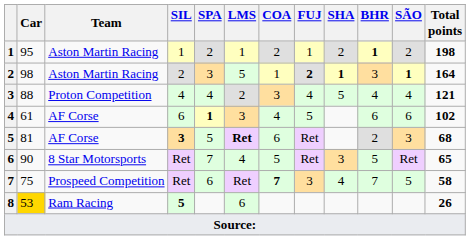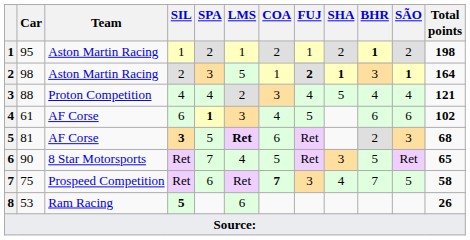(27, 202) gold background -> (27, 202) no background
